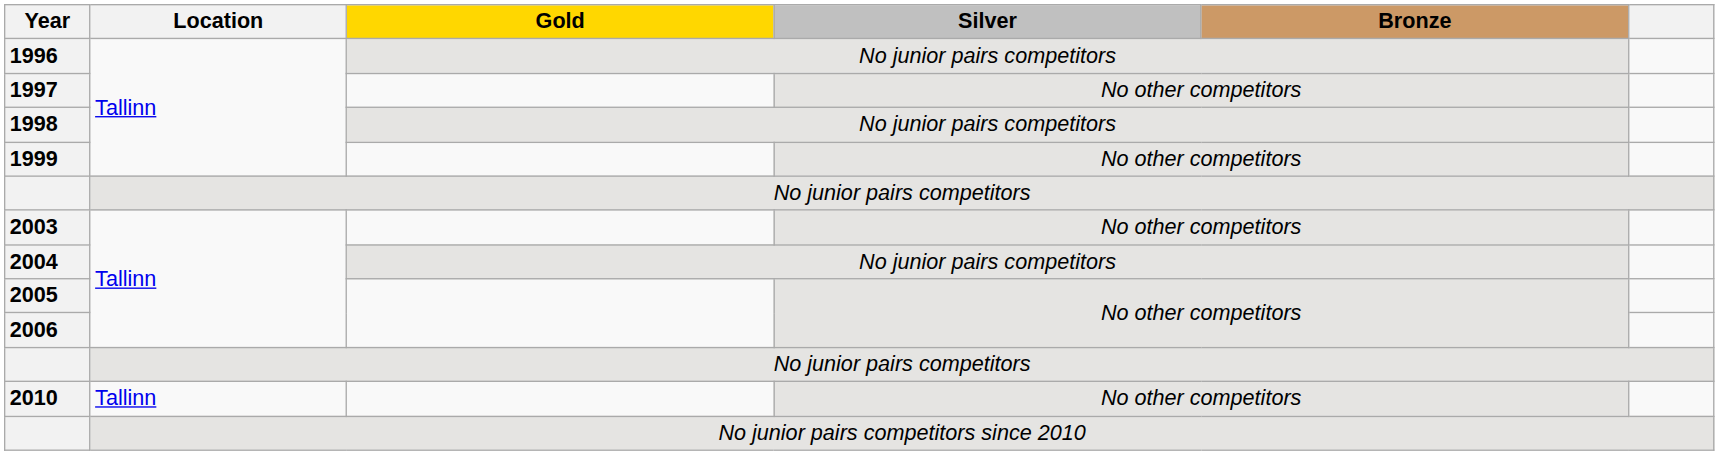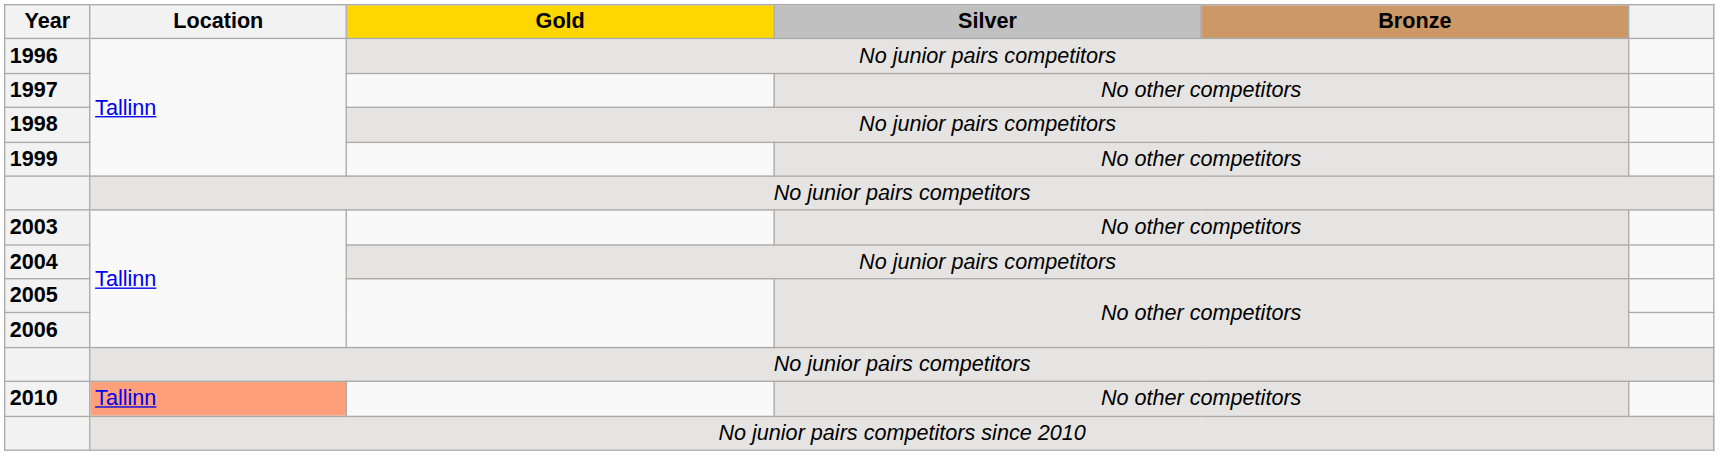(126, 398) no background -> (126, 398) lightsalmon background
